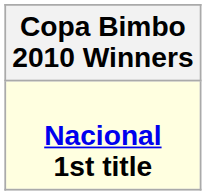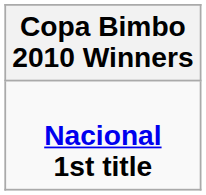(103, 150) lightyellow background -> (103, 150) no background
